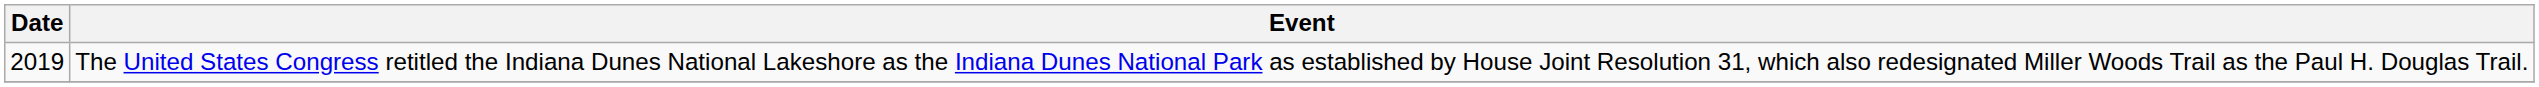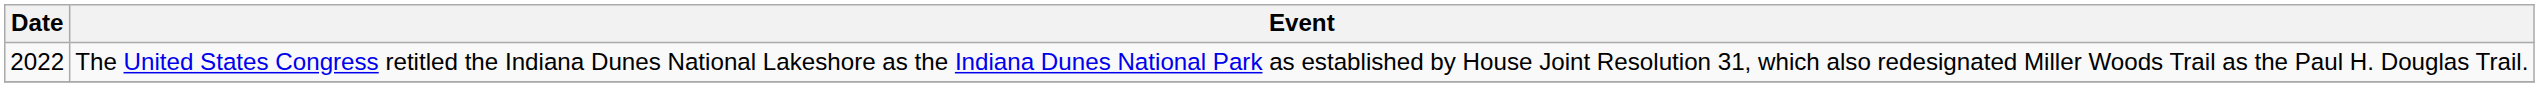(37, 61) 2019 -> (37, 61) 2022
